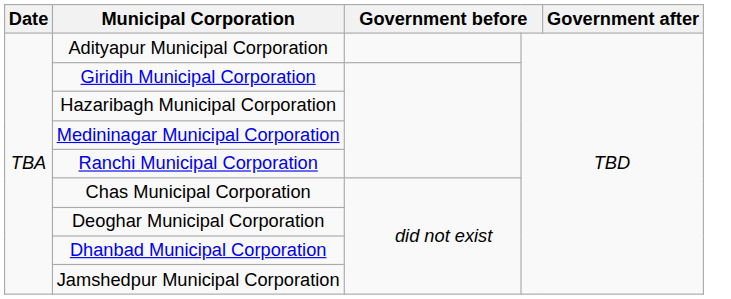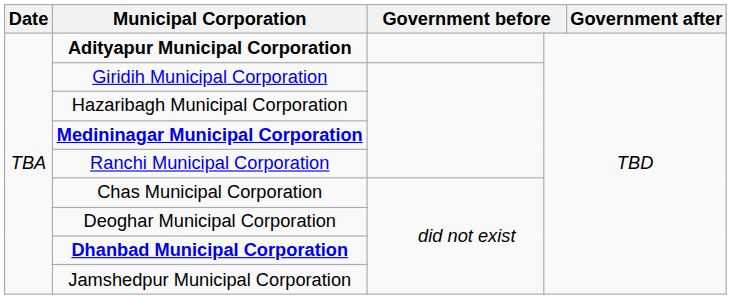(198, 47) normal -> (210, 47) bold
(198, 134) normal -> (210, 134) bold
(198, 250) normal -> (210, 250) bold
